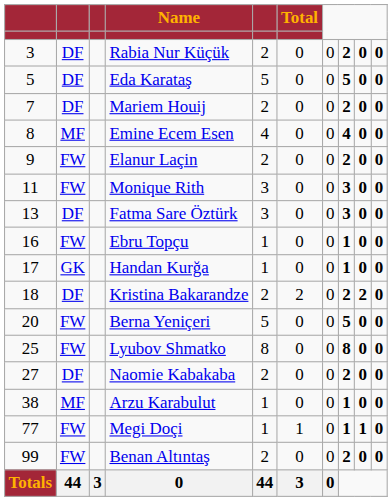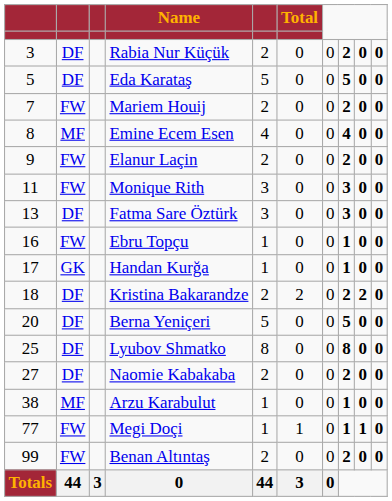(73, 106) DF -> (73, 106) FW
(73, 321) FW -> (73, 321) DF
(73, 348) FW -> (73, 348) DF
